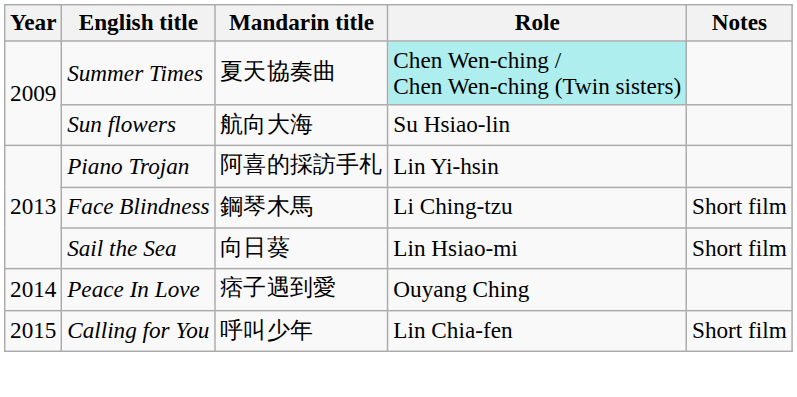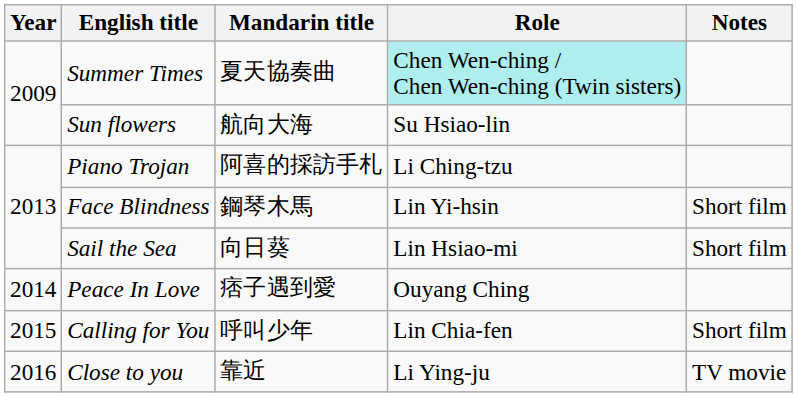(446, 165) Lin Yi-hsin -> (453, 165) Li Ching-tzu
(453, 207) Li Ching-tzu -> (446, 207) Lin Yi-hsin
+ row: (125, 371)
